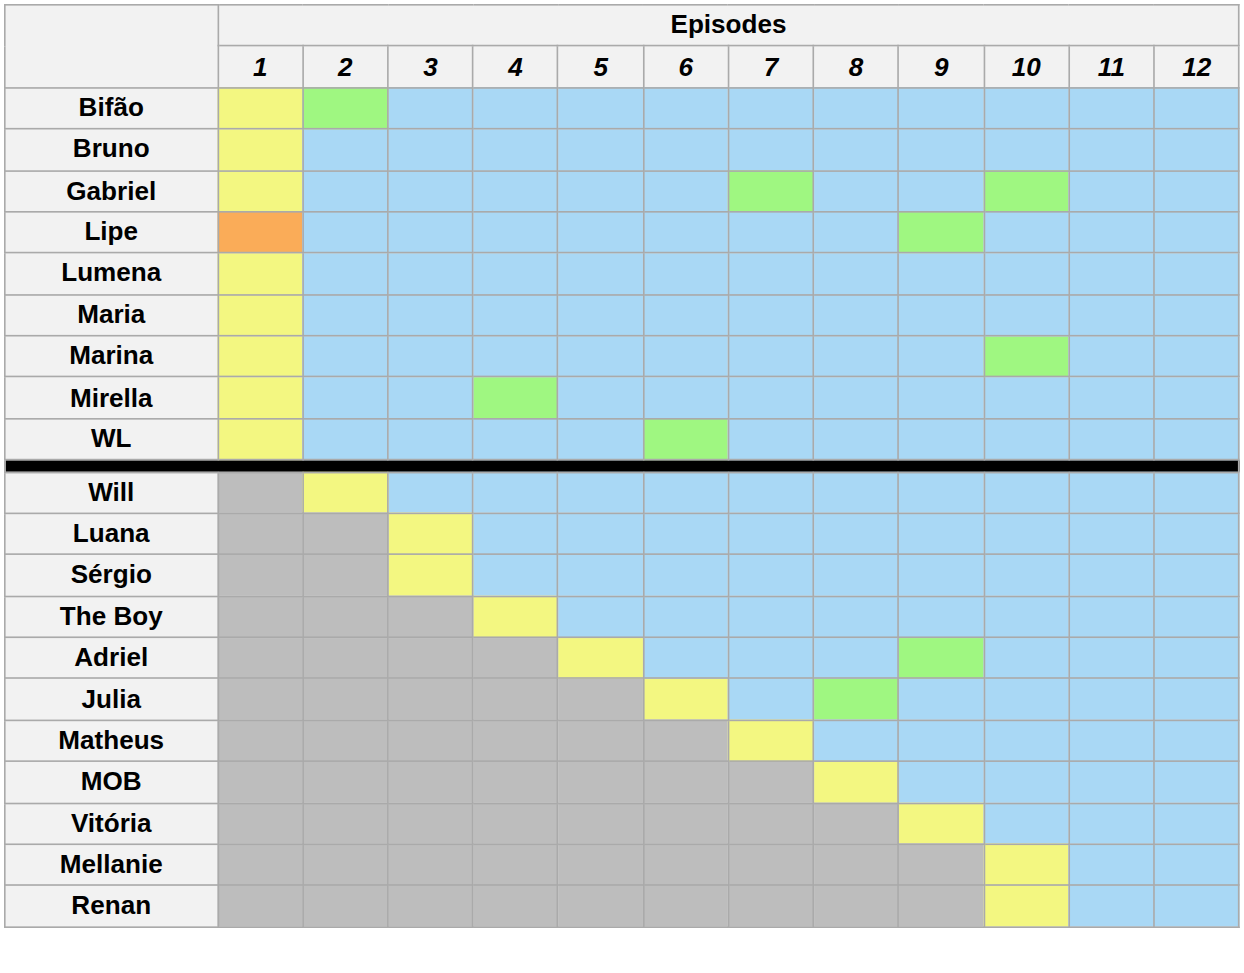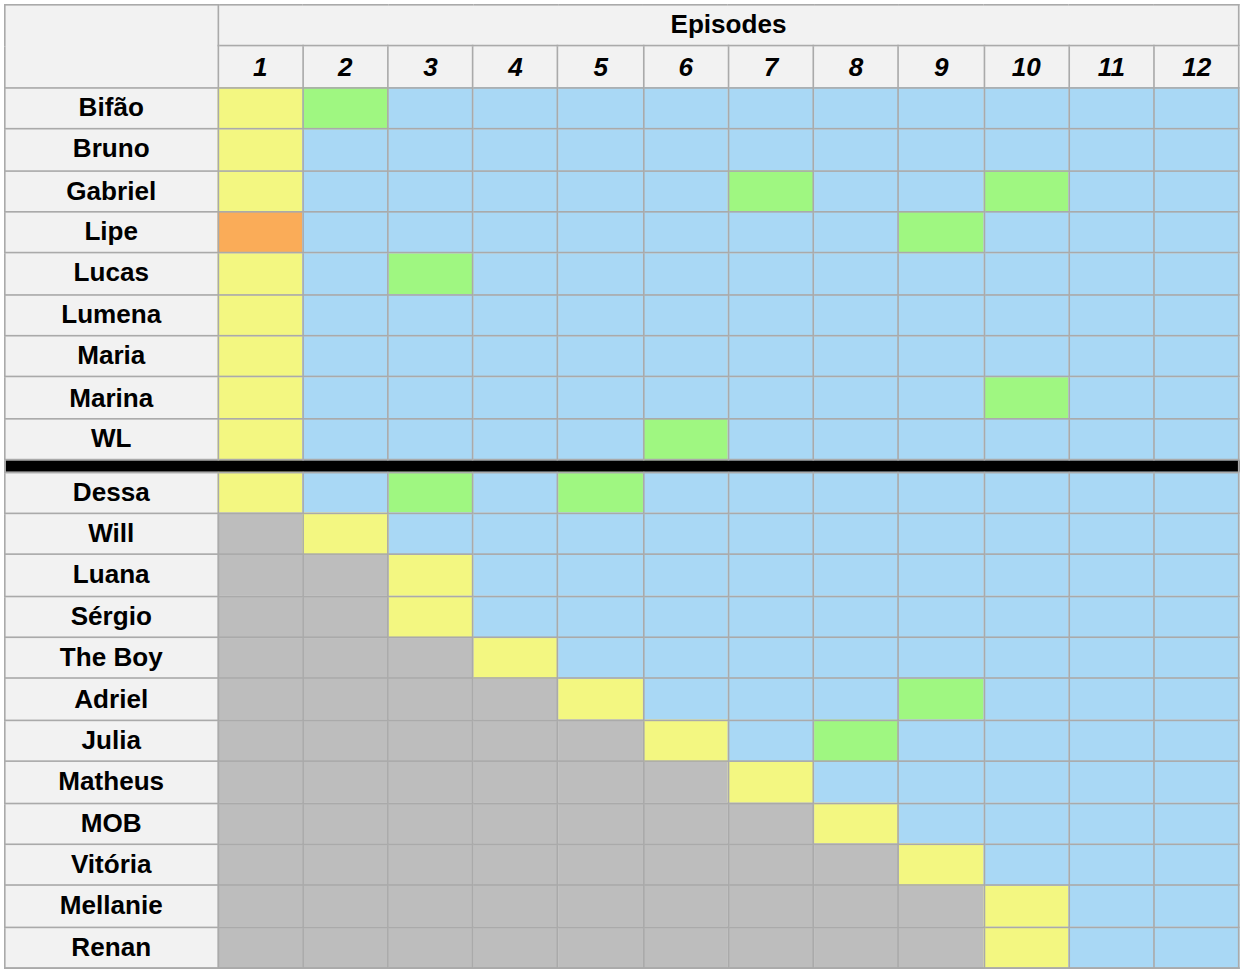+ row: (111, 273)
- row: (111, 397)
+ row: (111, 492)
